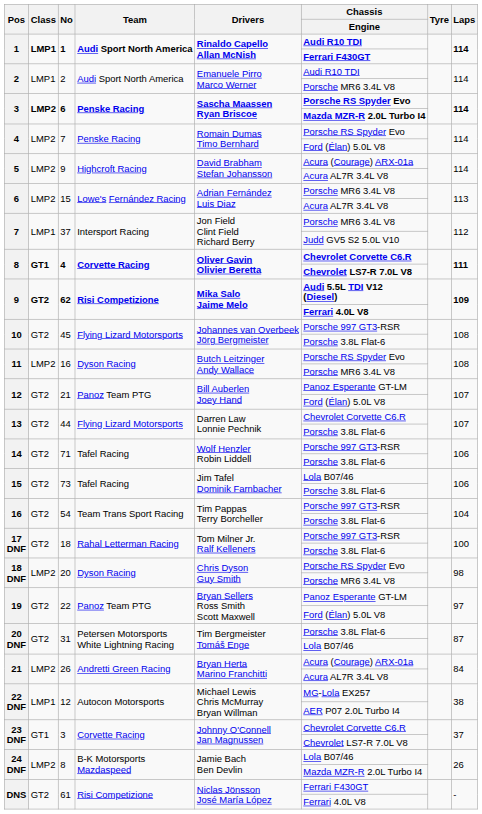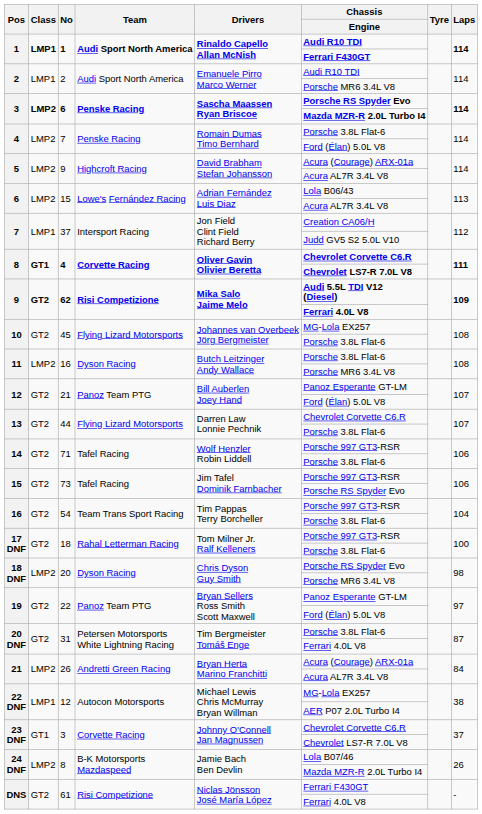(354, 131) Porsche RS Spyder Evo -> (344, 131) Porsche 3.8L Flat-6
(349, 191) Porsche MR6 3.4L V8 -> (328, 191) Lola B06/43
(349, 222) Porsche MR6 3.4L V8 -> (339, 222) Creation CA06/H
(352, 327) Porsche 997 GT3-RSR -> (337, 327) MG-Lola EX257
(354, 357) Porsche RS Spyder Evo -> (344, 357) Porsche 3.8L Flat-6
(328, 476) Lola B07/46 -> (352, 476) Porsche 997 GT3-RSR
(344, 491) Porsche 3.8L Flat-6 -> (354, 491) Porsche RS Spyder Evo
(328, 646) Lola B07/46 -> (335, 646) Ferrari 4.0L V8
